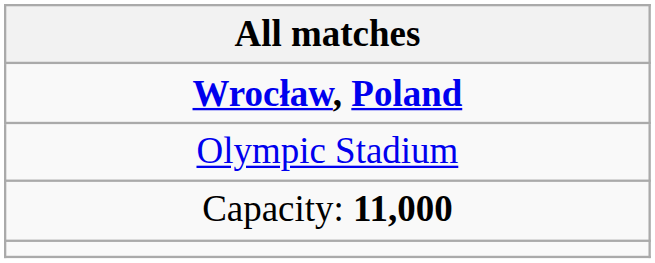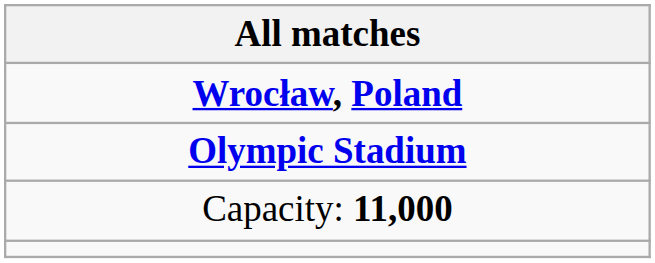(327, 151) normal -> (327, 151) bold
